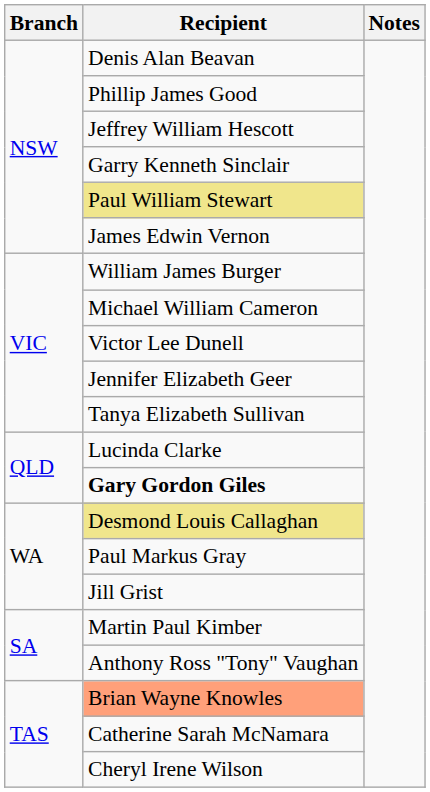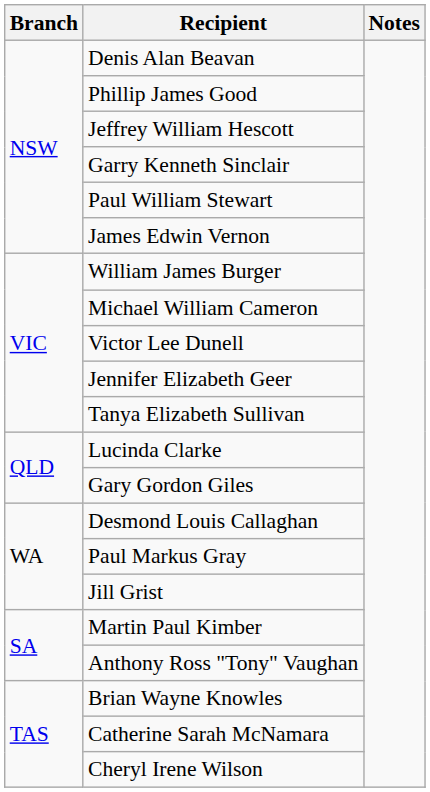(180, 200) khaki background -> (180, 200) no background
(177, 485) bold -> (171, 485) normal
(203, 520) khaki background -> (203, 520) no background
(185, 698) lightsalmon background -> (185, 698) no background
